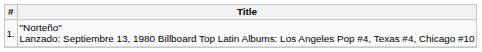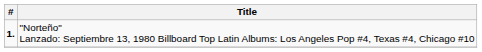(11, 33) normal -> (11, 33) bold
